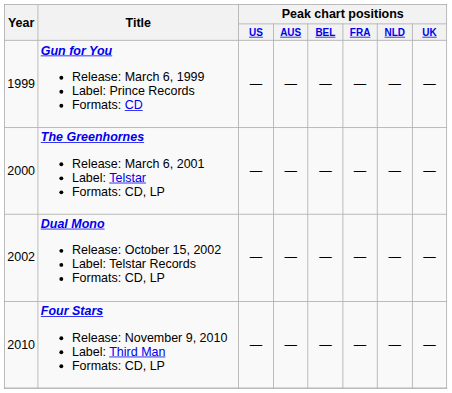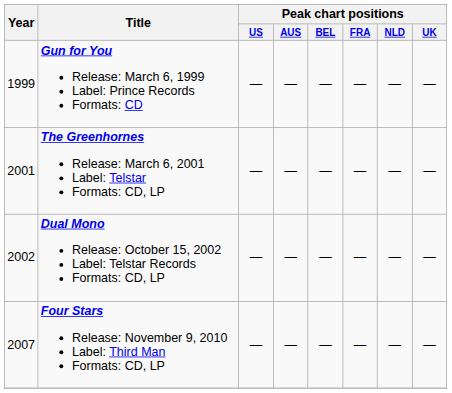(21, 171) 2000 -> (21, 171) 2001
(21, 344) 2010 -> (21, 344) 2007
